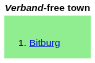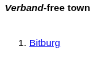(47, 42) lightgreen background -> (47, 42) no background
